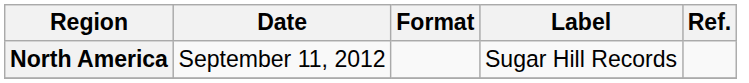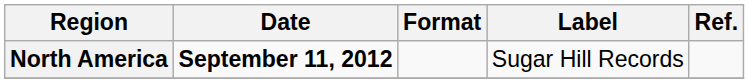(282, 59) normal -> (286, 59) bold
